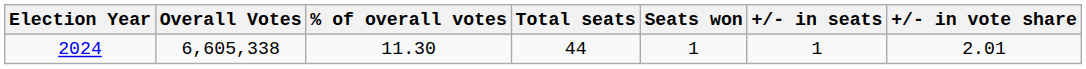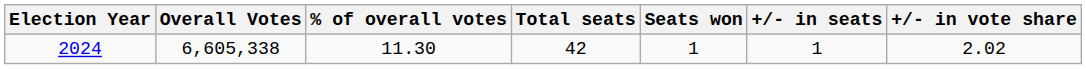(576, 49) 44 -> (576, 49) 42
(984, 49) 2.01 -> (984, 49) 2.02
